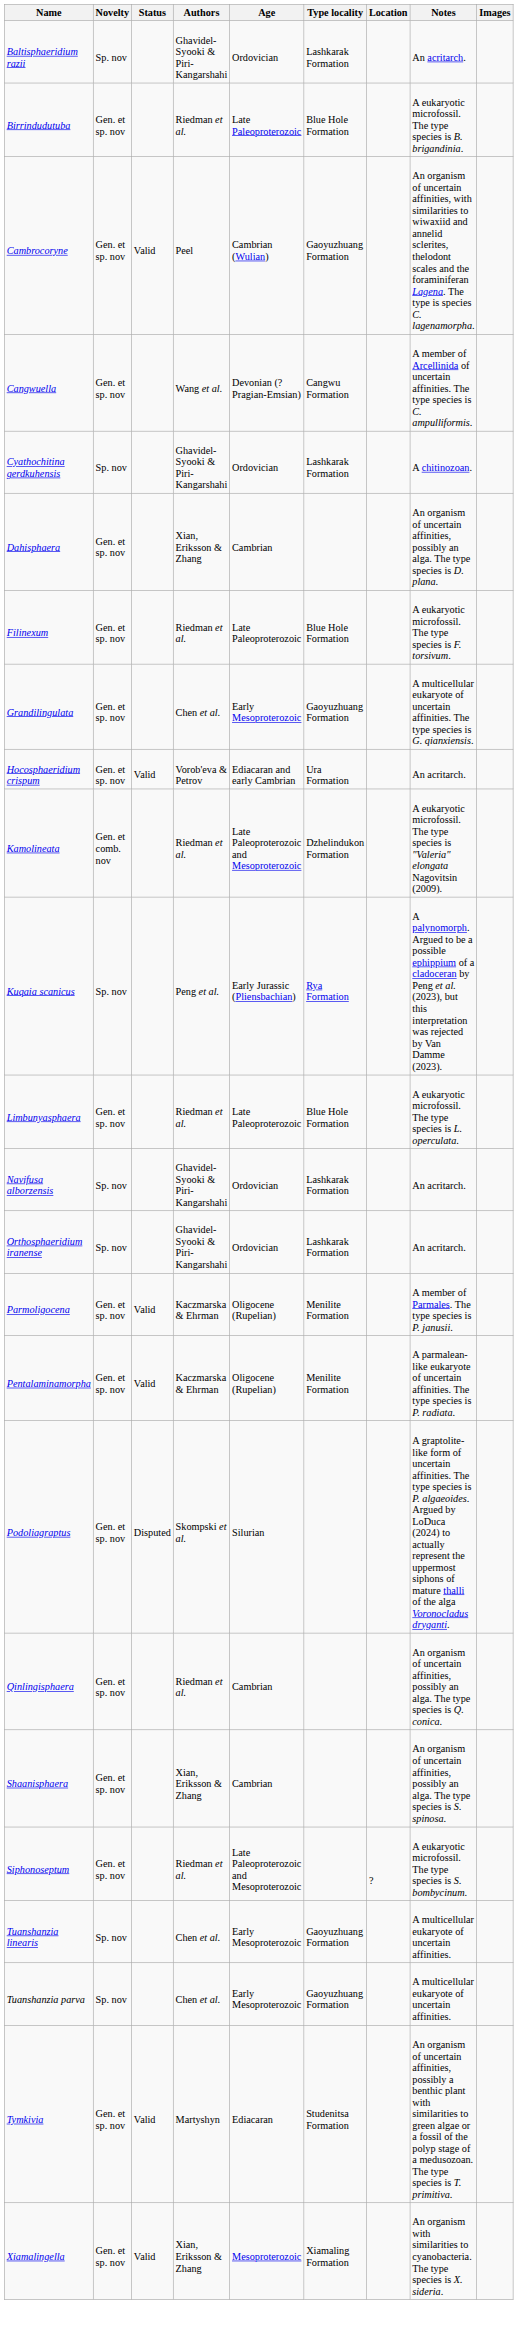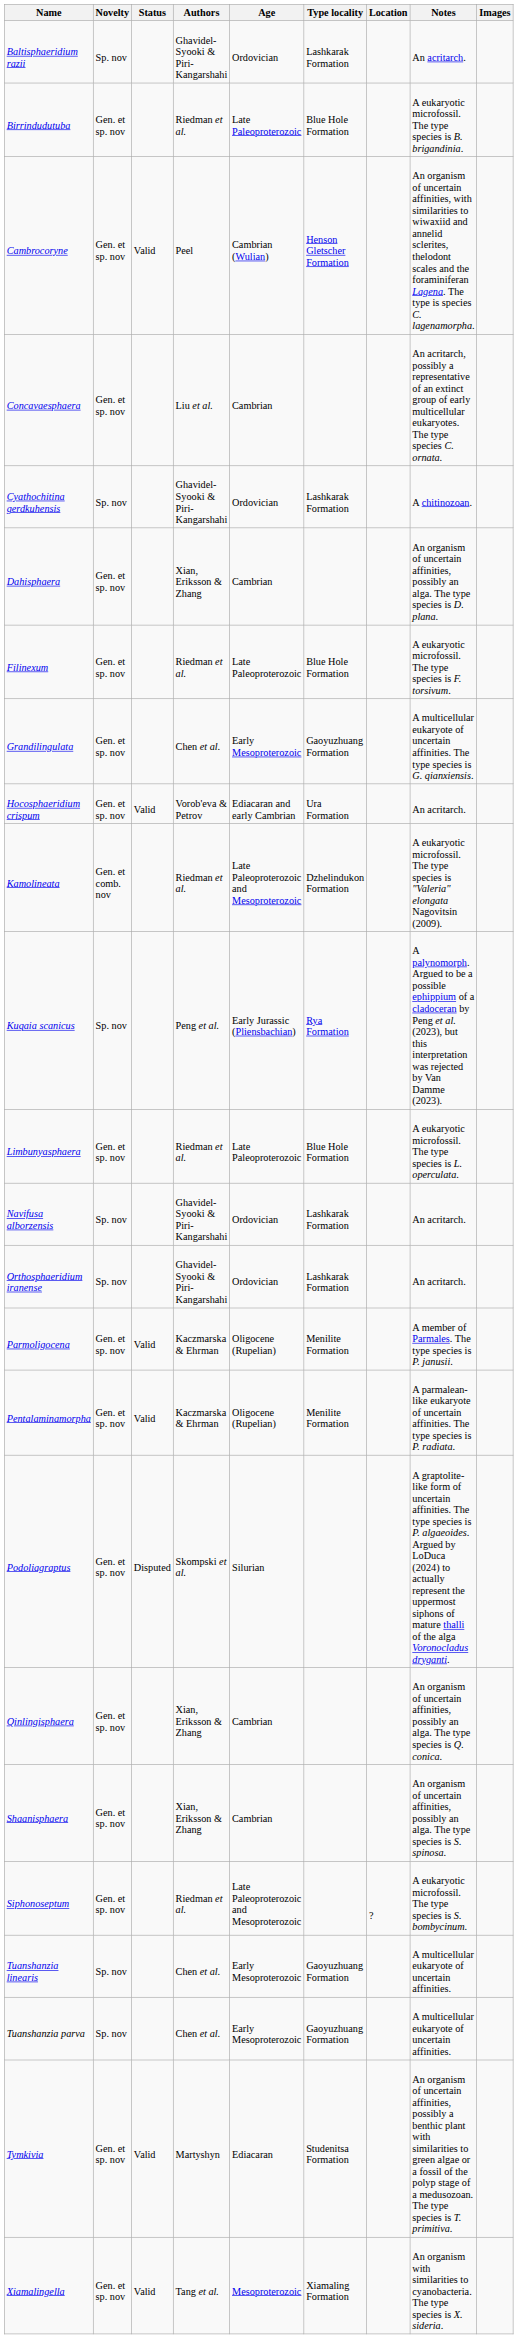(335, 251) Gaoyuzhuang Formation -> (327, 251) Henson Gletscher Formation
- row: (31, 388)
+ row: (44, 405)
(199, 1687) Riedman et al. -> (199, 1721) Xian, Eriksson & Zhang
(199, 2257) Xian, Eriksson & Zhang -> (197, 2291) Tang et al.
